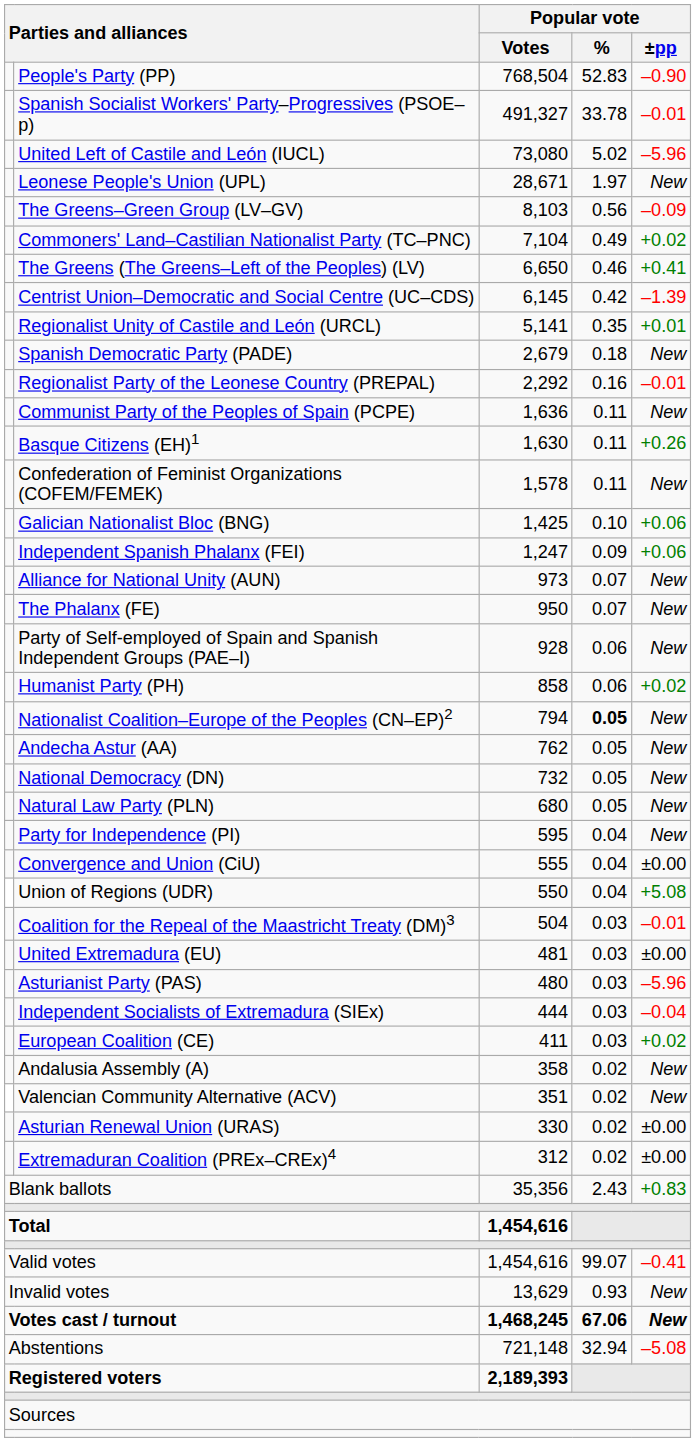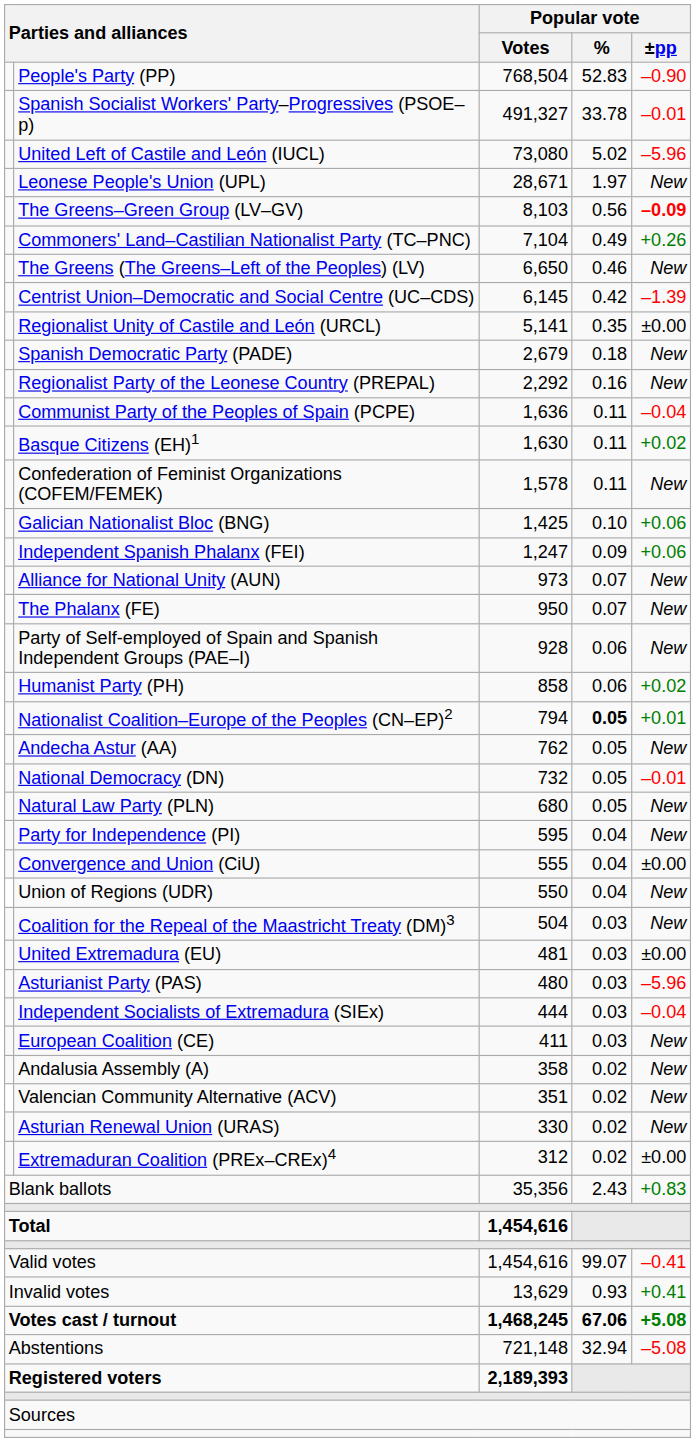(664, 211) normal -> (664, 211) bold
(663, 239) +0.02 -> (663, 239) +0.26
(663, 268) +0.41 -> (668, 268) New
(663, 325) +0.01 -> (664, 325) ±0.00
(664, 383) –0.01 -> (668, 383) New
(668, 411) New -> (664, 411) –0.04
(663, 443) +0.26 -> (663, 443) +0.02
(668, 718) New -> (663, 718) +0.01
(668, 777) New -> (664, 777) –0.01
(663, 892) +5.08 -> (668, 892) New
(664, 923) –0.01 -> (668, 923) New
(663, 1040) +0.02 -> (668, 1040) New
(664, 1126) ±0.00 -> (668, 1126) New
(668, 1291) New -> (663, 1291) +0.41
(668, 1320) New -> (663, 1320) +5.08
